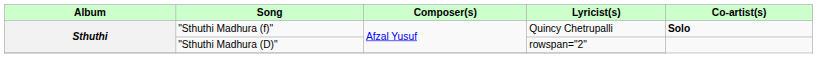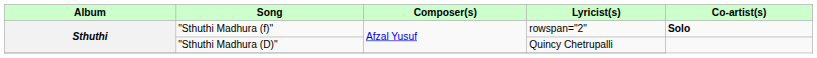(571, 28) Quincy Chetrupalli -> (558, 28) rowspan="2"
(558, 45) rowspan="2" -> (571, 45) Quincy Chetrupalli
